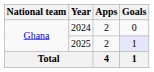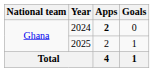(106, 28) normal -> (106, 28) bold
(134, 43) lavender background -> (134, 43) no background
